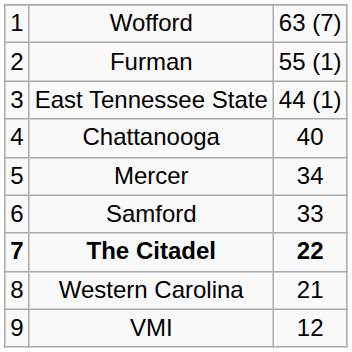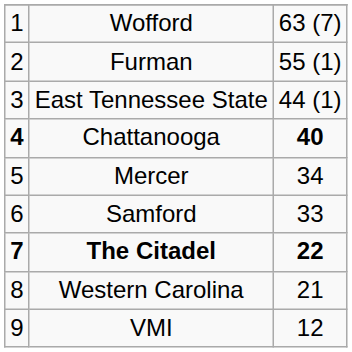(17, 137) normal -> (17, 137) bold
(310, 137) normal -> (310, 137) bold
